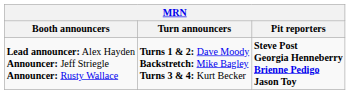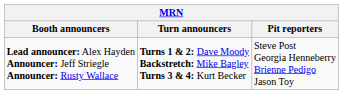(298, 63) bold -> (295, 63) normal
